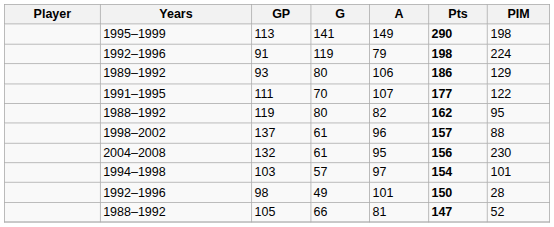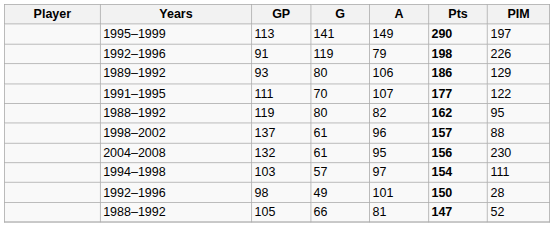(501, 34) 198 -> (501, 34) 197
(501, 53) 224 -> (501, 53) 226
(501, 172) 101 -> (500, 172) 111
